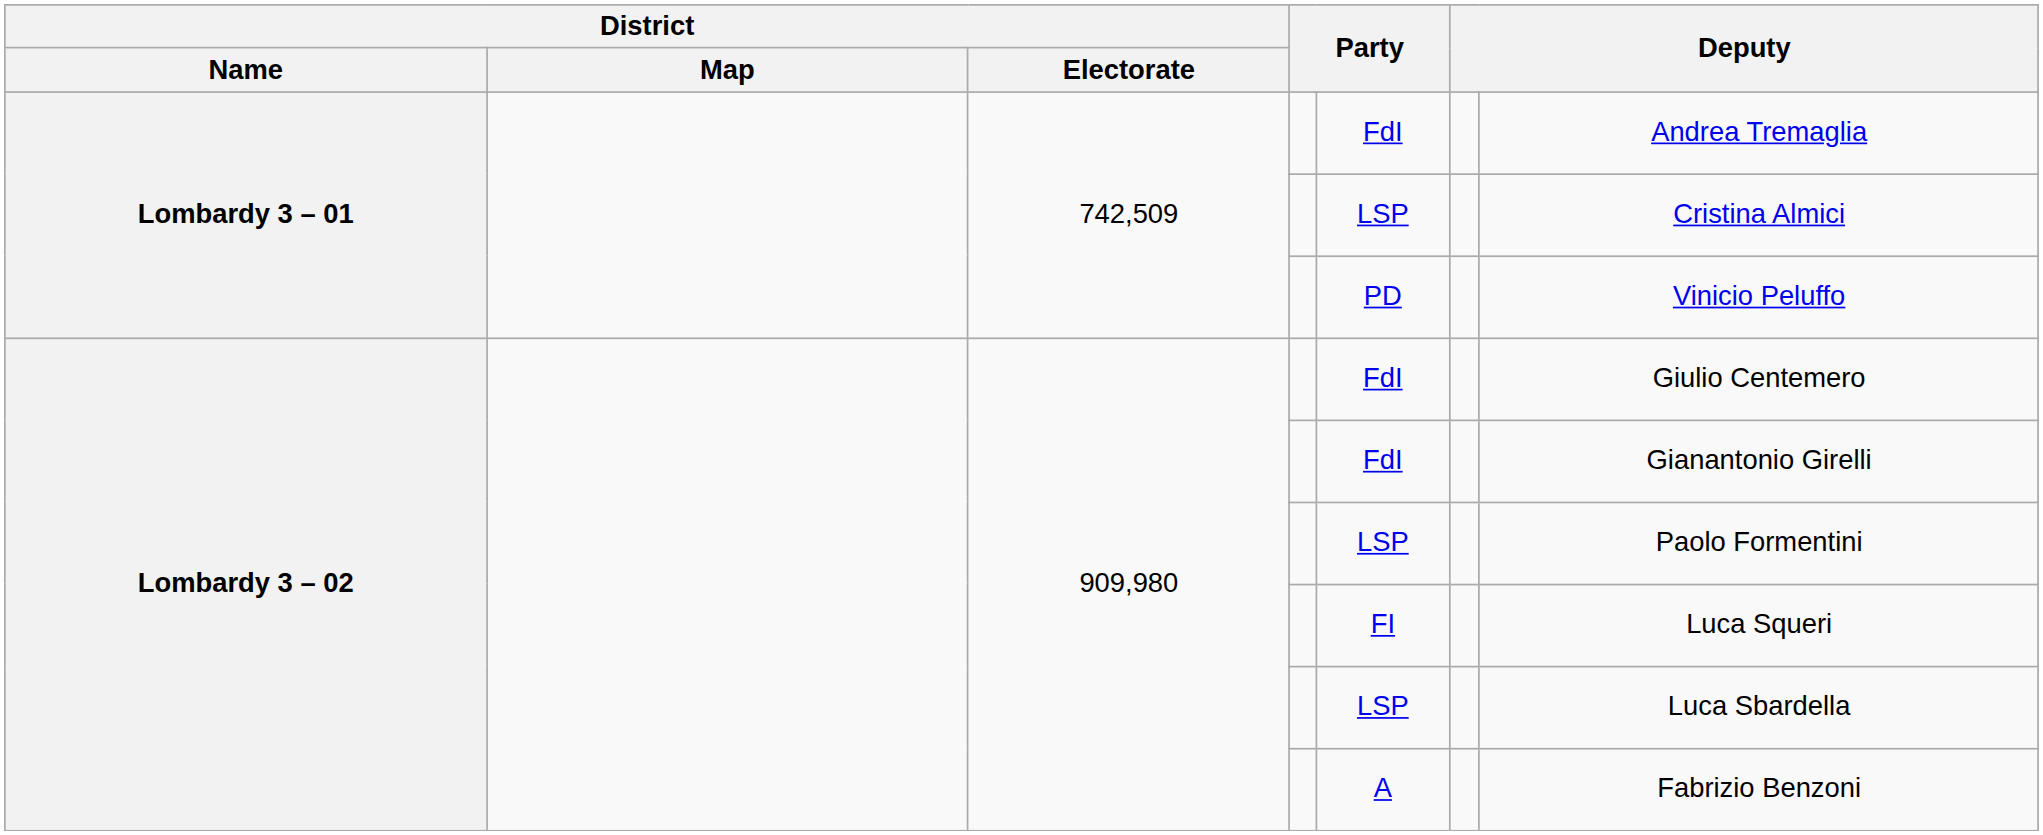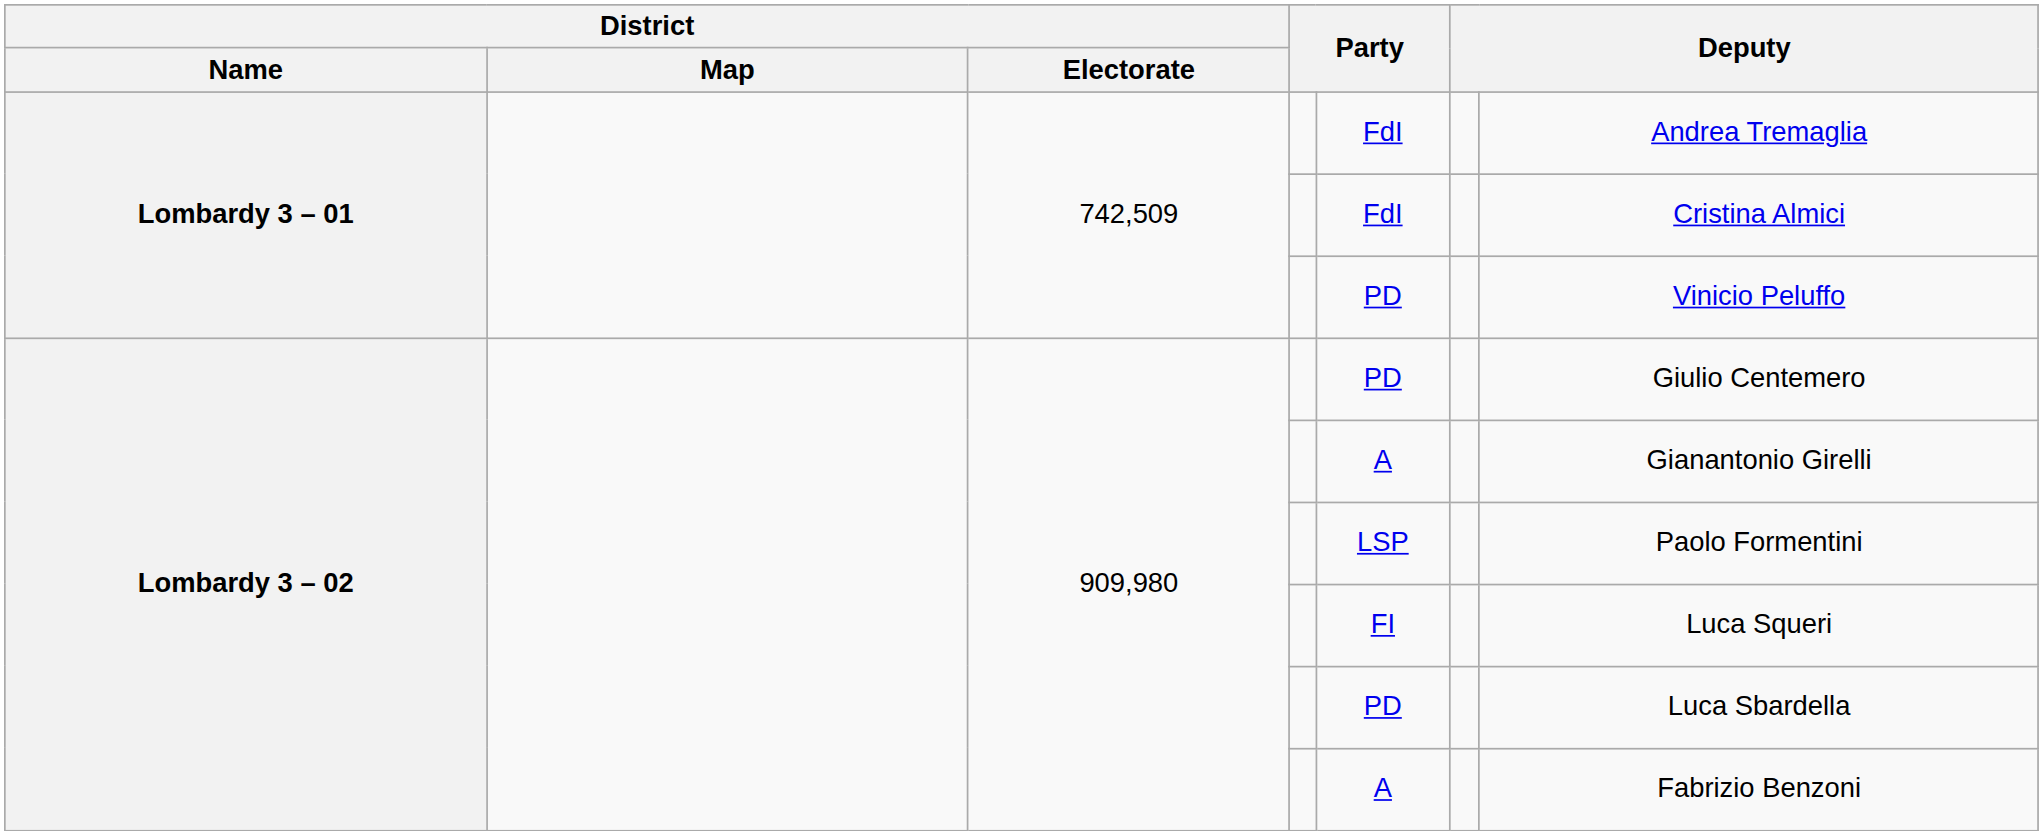(1383, 214) LSP -> (1383, 214) FdI
(1383, 378) FdI -> (1383, 378) PD
(1383, 460) FdI -> (1383, 460) A
(1383, 706) LSP -> (1383, 706) PD
